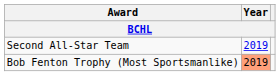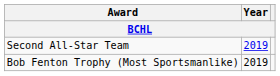(256, 62) lightsalmon background -> (256, 62) no background
